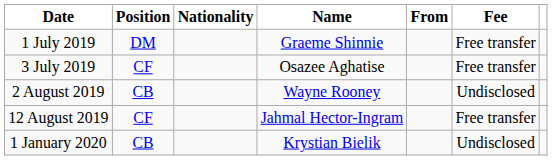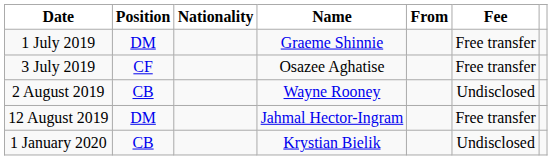(143, 117) CF -> (143, 117) DM
